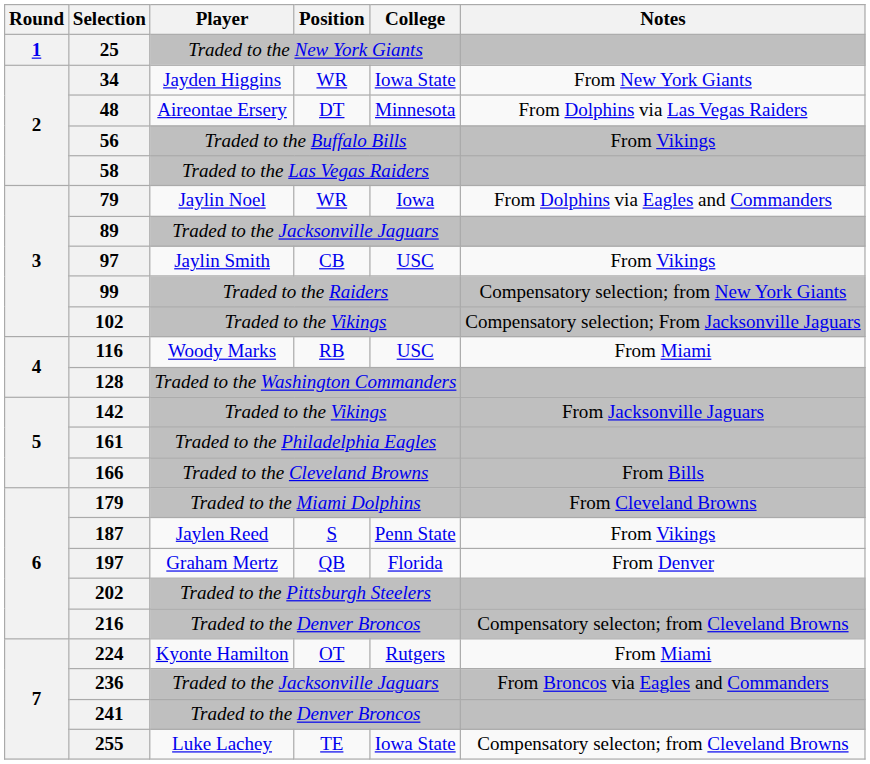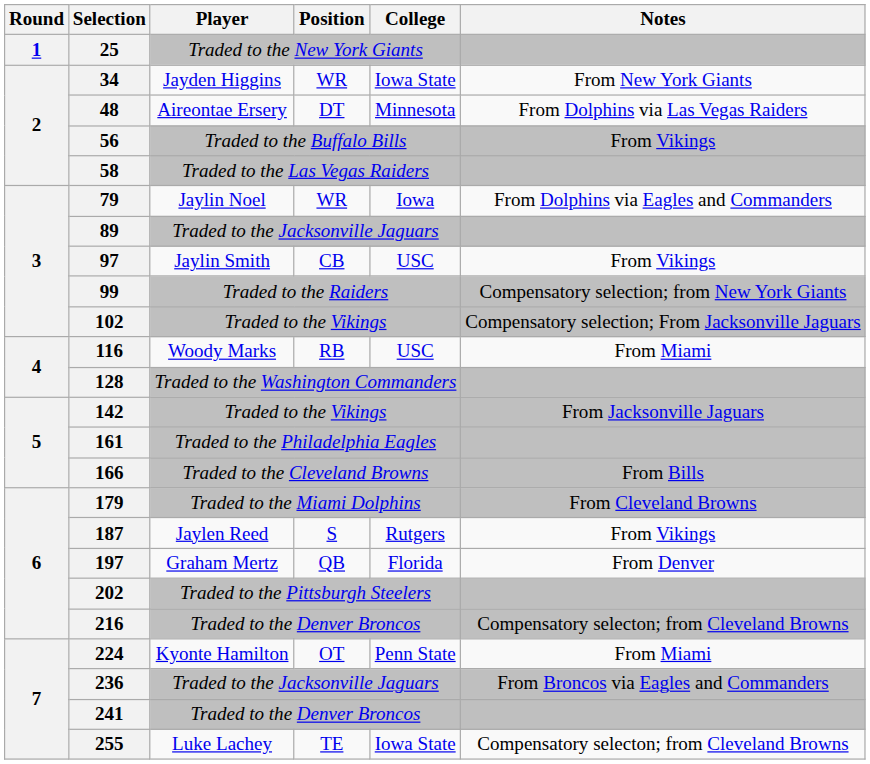(415, 532) Penn State -> (415, 532) Rutgers
(415, 653) Rutgers -> (415, 653) Penn State
